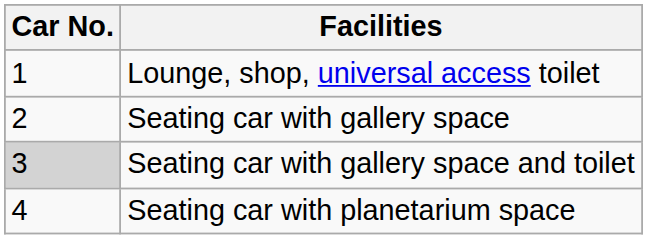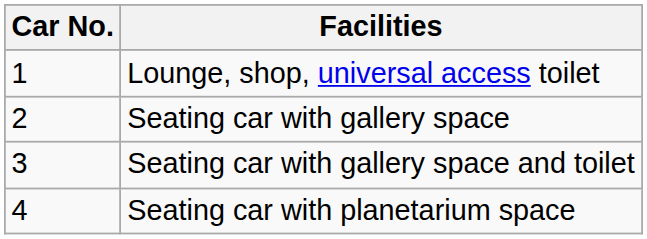(20, 164) lightgrey background -> (20, 164) no background
